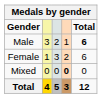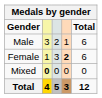(84, 42) bold -> (84, 42) normal
(66, 56) normal -> (66, 56) bold
(47, 71) normal -> (47, 71) bold
(66, 71) bold -> (66, 71) normal
